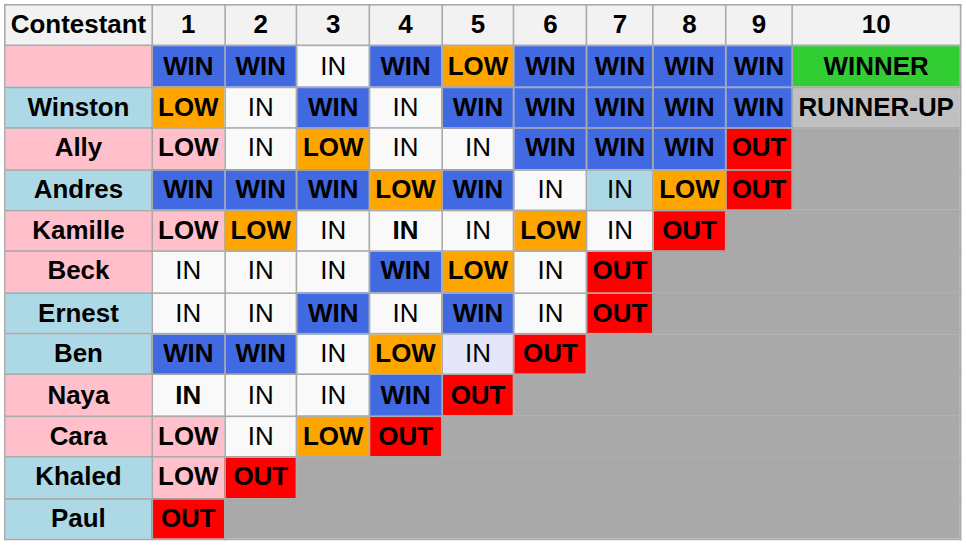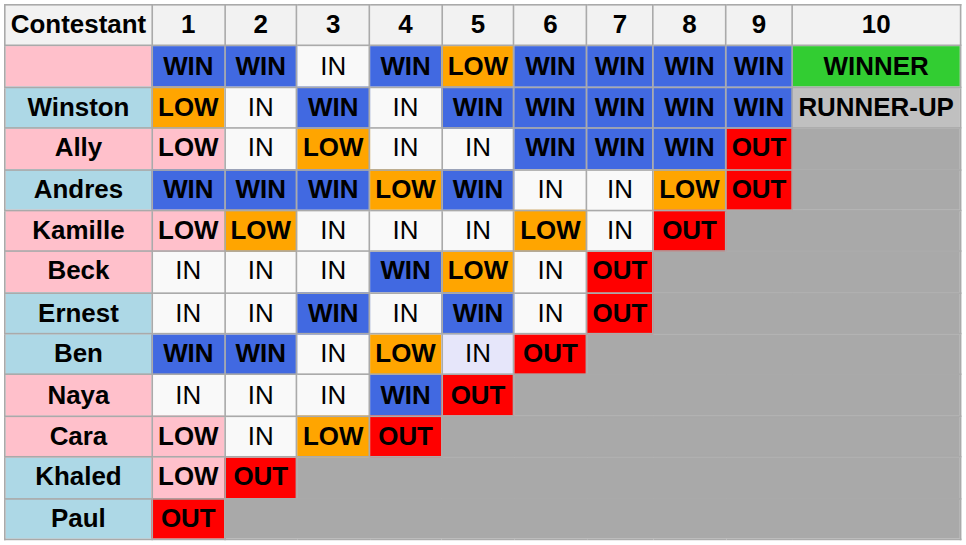(620, 189) lightblue background -> (620, 189) no background
(406, 230) bold -> (406, 230) normal
(188, 395) bold -> (188, 395) normal
